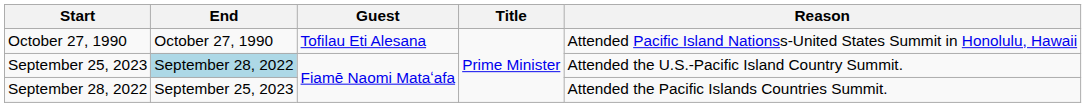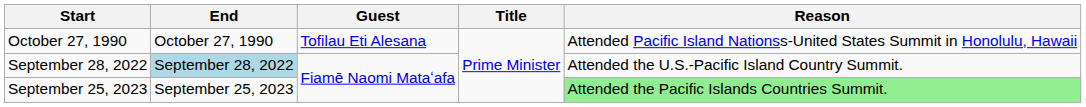(78, 65) September 25, 2023 -> (78, 65) September 28, 2022
(78, 89) September 28, 2022 -> (78, 89) September 25, 2023
(727, 89) no background -> (727, 89) lightgreen background
